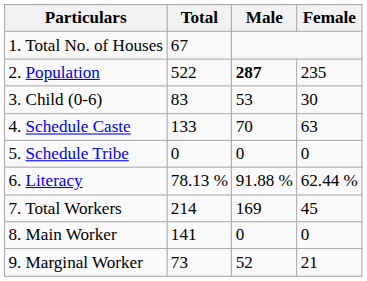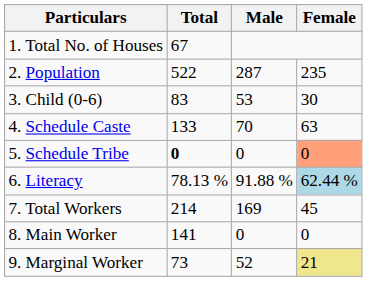(249, 72) bold -> (249, 72) normal
(175, 153) normal -> (175, 153) bold
(305, 153) no background -> (305, 153) lightsalmon background
(329, 180) no background -> (329, 180) lightblue background
(309, 262) no background -> (309, 262) khaki background
